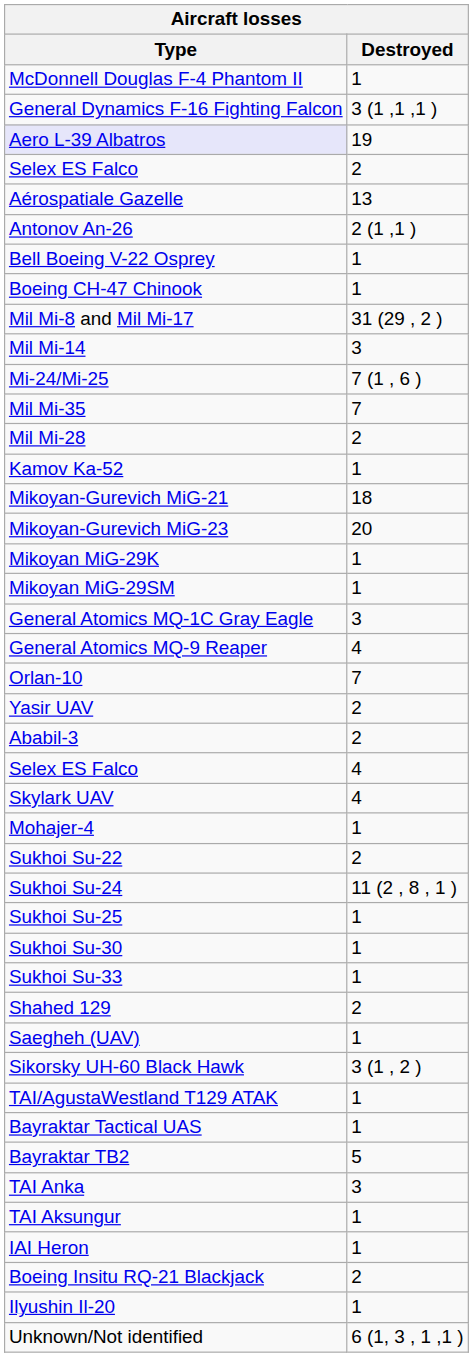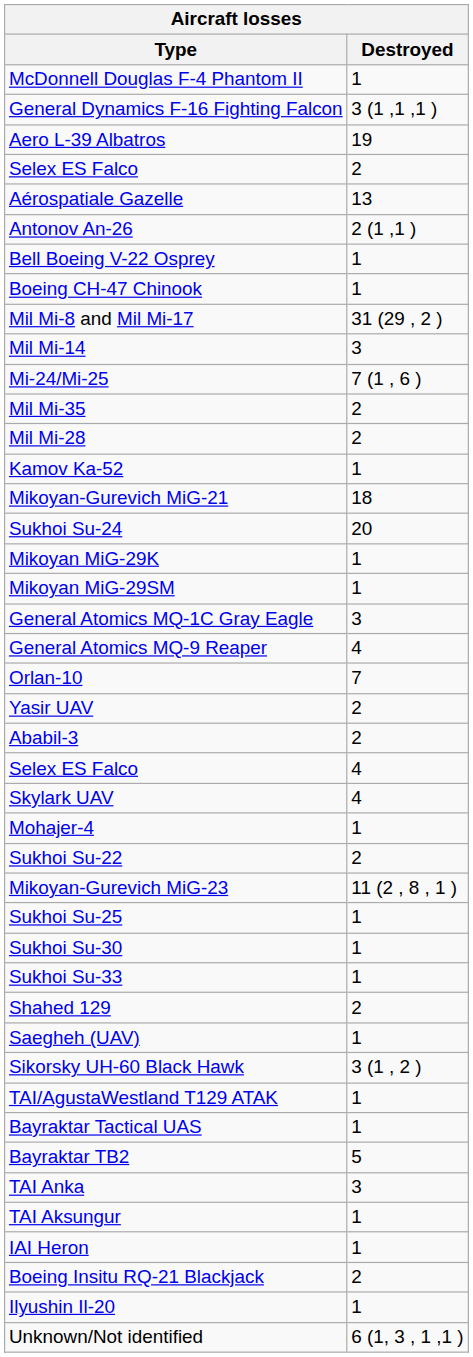(87, 139) lavender background -> (87, 139) no background
(357, 408) 7 -> (357, 408) 2
(119, 528) Mikoyan-Gurevich MiG-23 -> (66, 528) Sukhoi Su-24
(66, 887) Sukhoi Su-24 -> (119, 887) Mikoyan-Gurevich MiG-23
